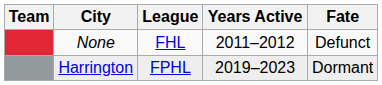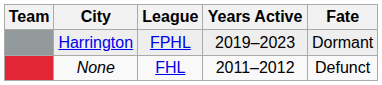rows swapped: (96, 42) <-> (96, 67)
